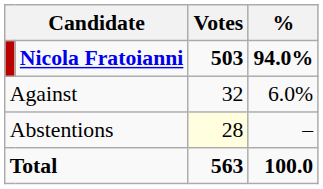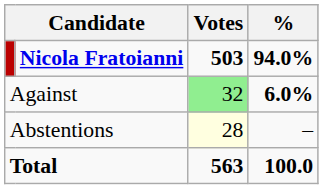(232, 94) no background -> (232, 94) lightgreen background
(291, 94) normal -> (289, 94) bold
